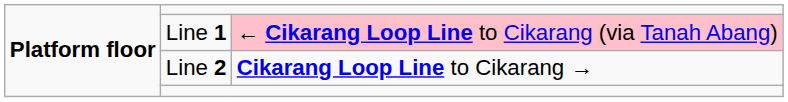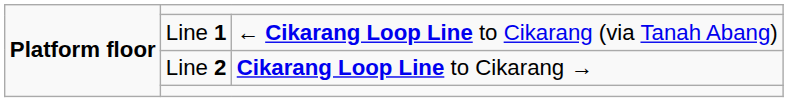(507, 32) pink background -> (507, 32) no background
